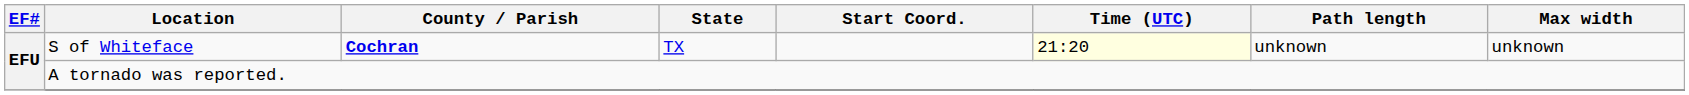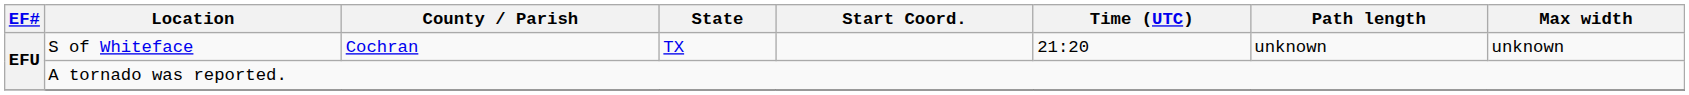(382, 47) bold -> (382, 47) normal
(1063, 47) lightyellow background -> (1063, 47) no background
